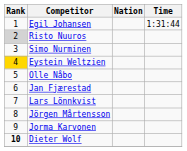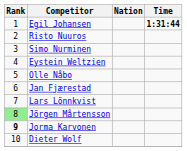(163, 24) normal -> (163, 24) bold
(16, 37) lightgrey background -> (16, 37) no background
(16, 62) gold background -> (16, 62) no background
(16, 114) no background -> (16, 114) lightgreen background
(16, 127) normal -> (16, 127) bold
(16, 140) bold -> (16, 140) normal
